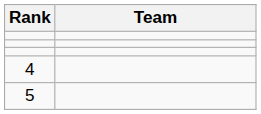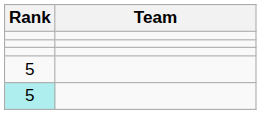(30, 68) 4 -> (30, 68) 5
(30, 96) no background -> (30, 96) paleturquoise background
